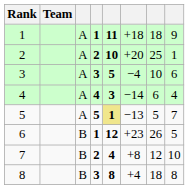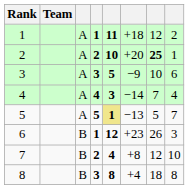(156, 34) 18 -> (156, 34) 12
(174, 34) 9 -> (174, 34) 2
(156, 54) normal -> (156, 54) bold
(134, 74) −4 -> (134, 74) −9
(156, 94) 6 -> (156, 94) 7
(174, 134) 5 -> (174, 134) 3
